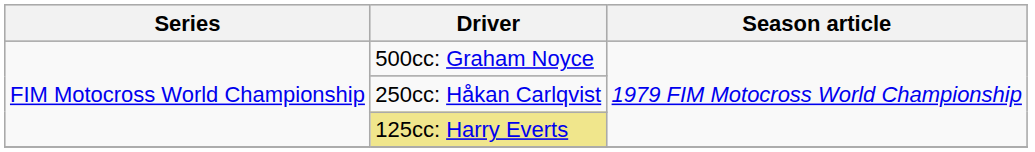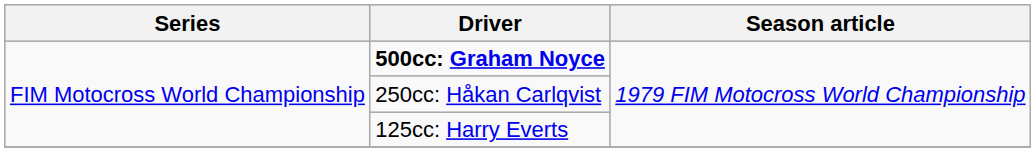(485, 58) normal -> (490, 58) bold
(472, 129) khaki background -> (472, 129) no background
